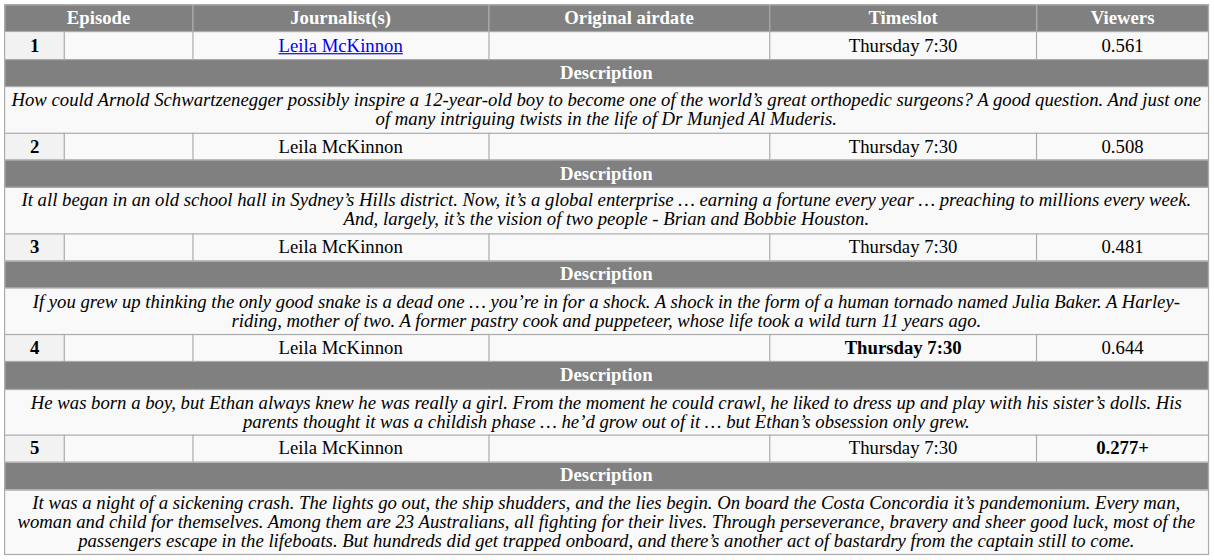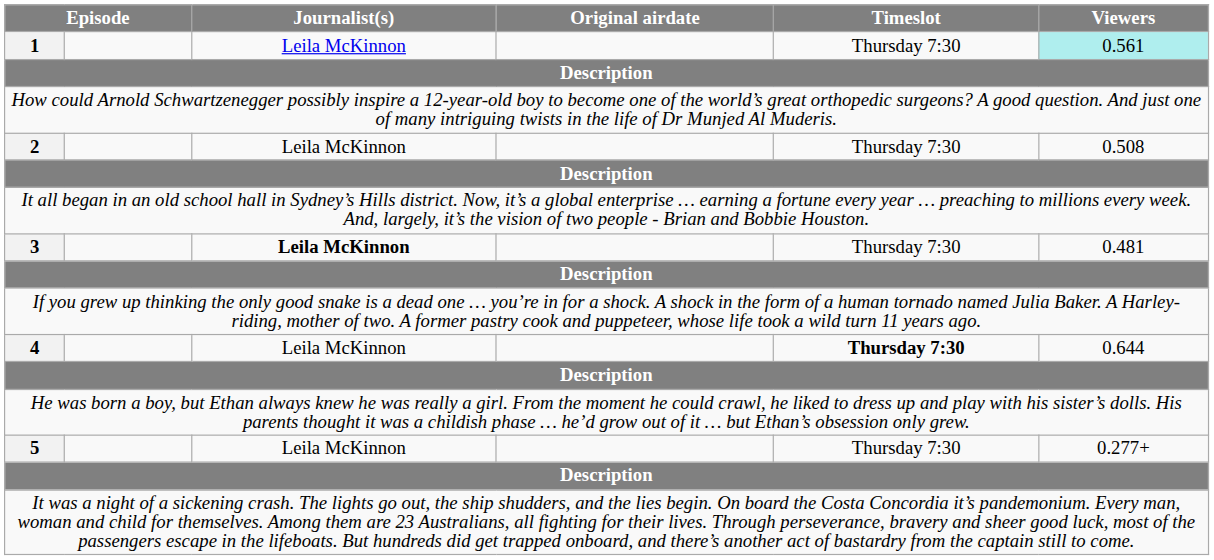(1123, 45) no background -> (1123, 45) paleturquoise background
(341, 247) normal -> (344, 247) bold
(1123, 448) bold -> (1123, 448) normal
